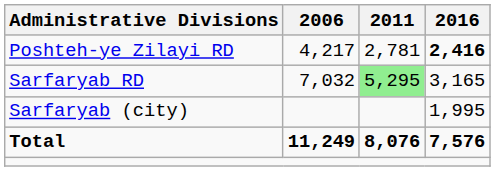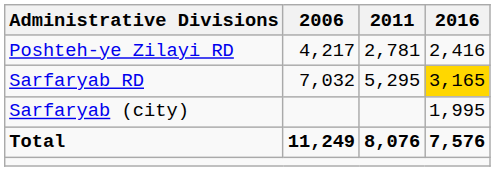(457, 50) bold -> (457, 50) normal
(392, 81) lightgreen background -> (392, 81) no background
(457, 81) no background -> (457, 81) gold background
